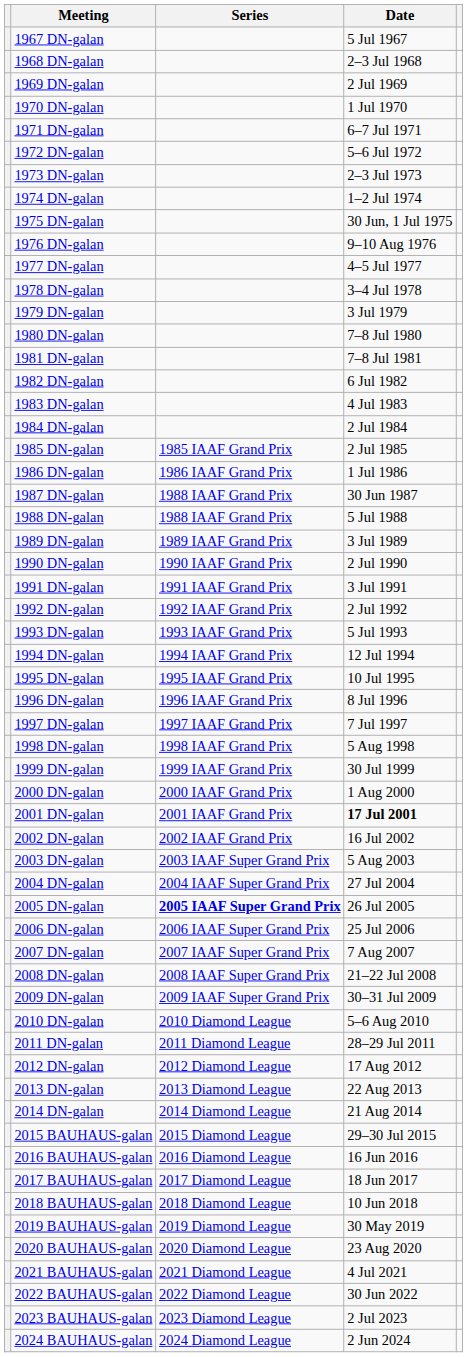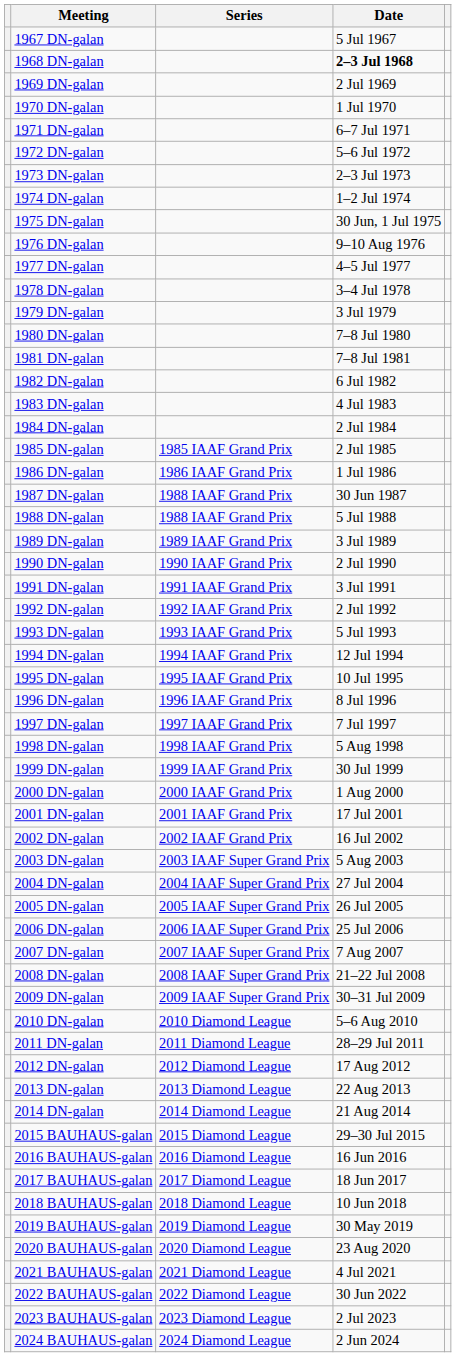(384, 61) normal -> (374, 61) bold
(382, 815) bold -> (370, 815) normal
(250, 906) bold -> (244, 906) normal
